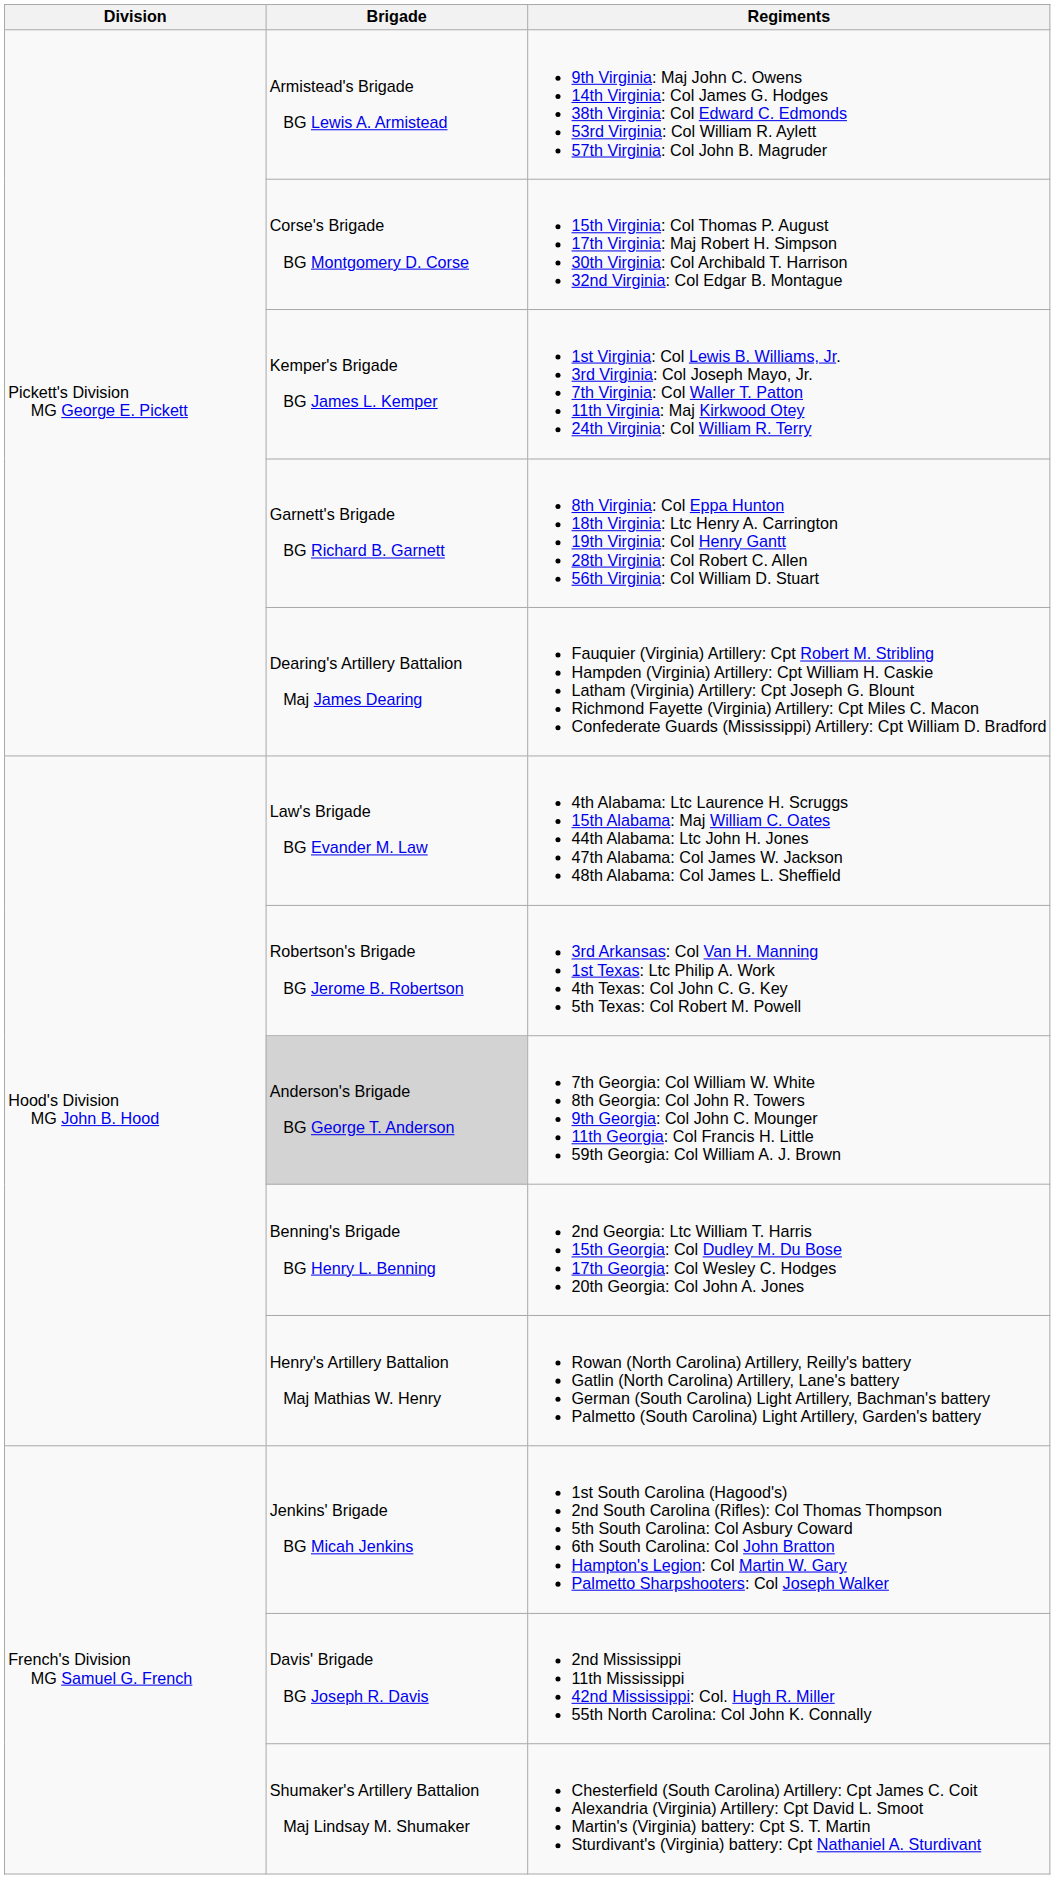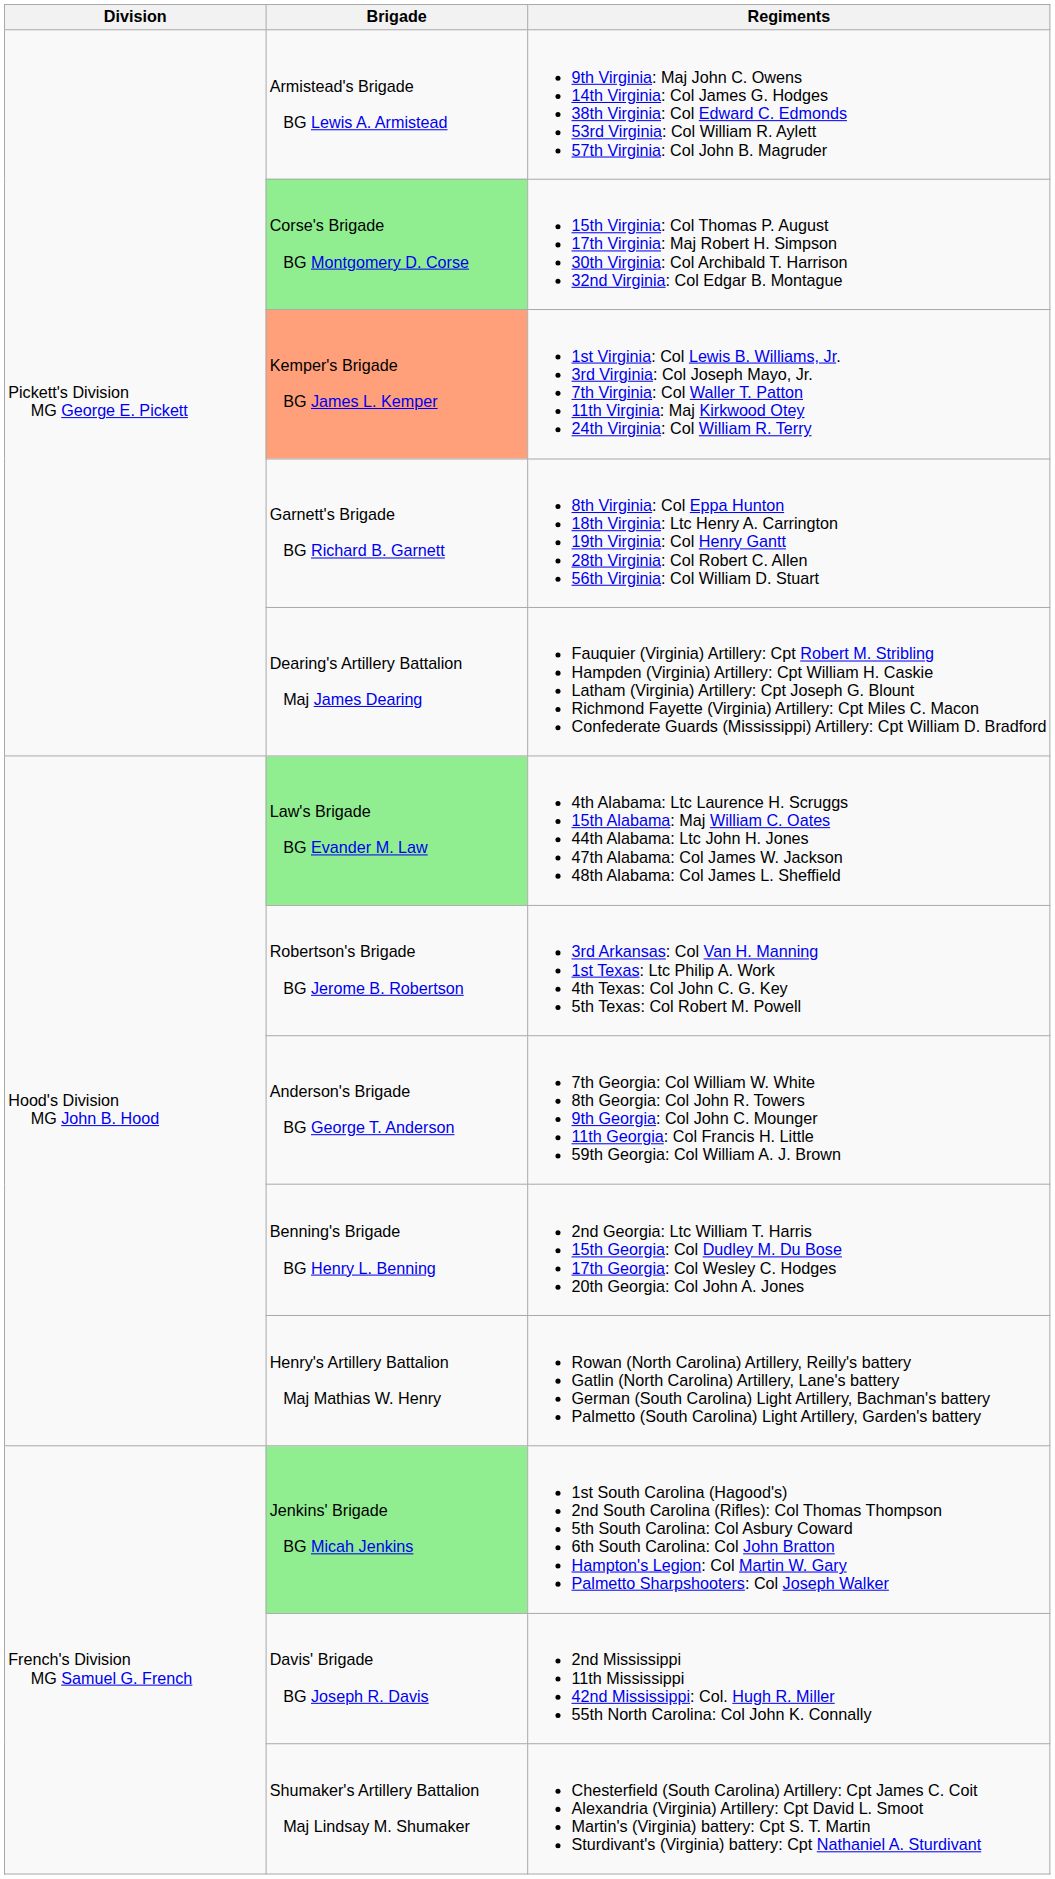(369, 244) no background -> (369, 244) lightgreen background
(354, 384) no background -> (354, 384) lightsalmon background
(349, 830) no background -> (349, 830) lightgreen background
(362, 1110) lightgrey background -> (362, 1110) no background
(342, 1529) no background -> (342, 1529) lightgreen background
